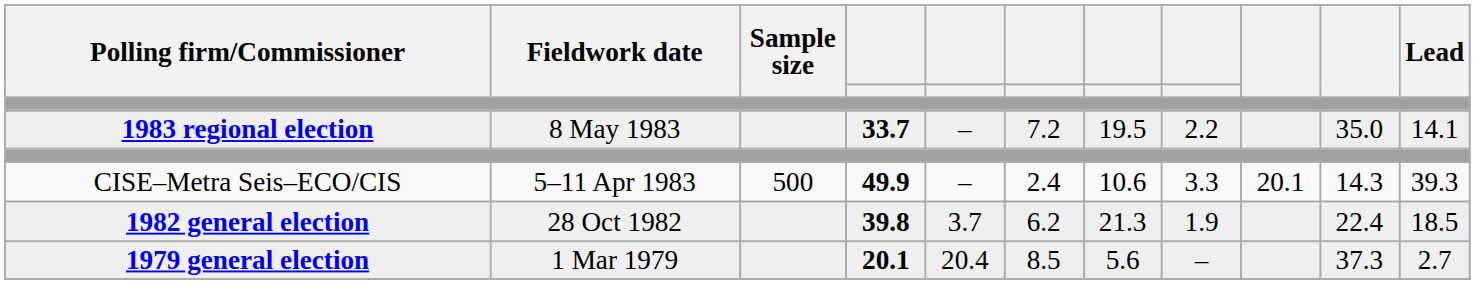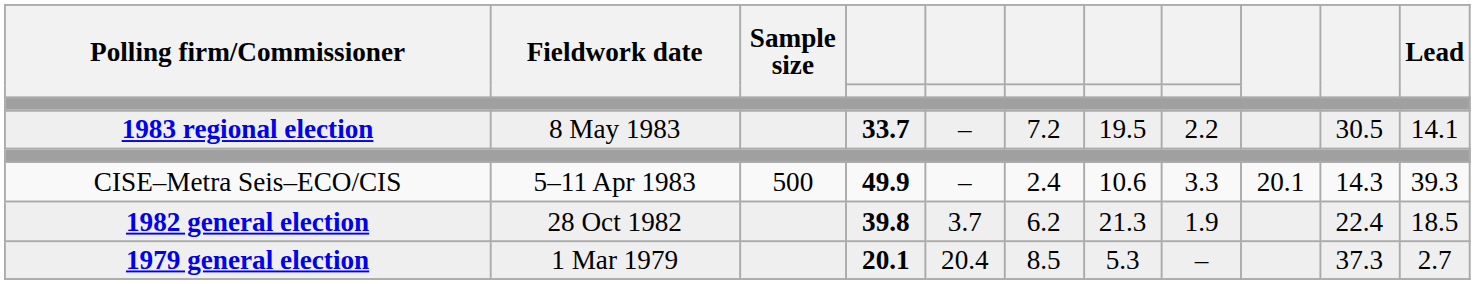(1359, 130) 35.0 -> (1359, 130) 30.5
(1123, 260) 5.6 -> (1123, 260) 5.3
